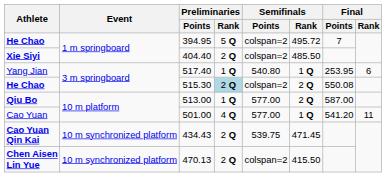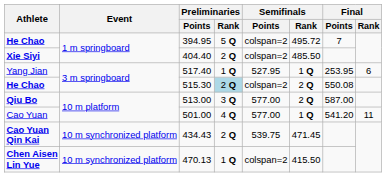(266, 70) 540.80 -> (266, 70) 527.95
(228, 100) 1 Q -> (228, 100) 3 Q
(228, 160) 2 Q -> (228, 160) 1 Q
